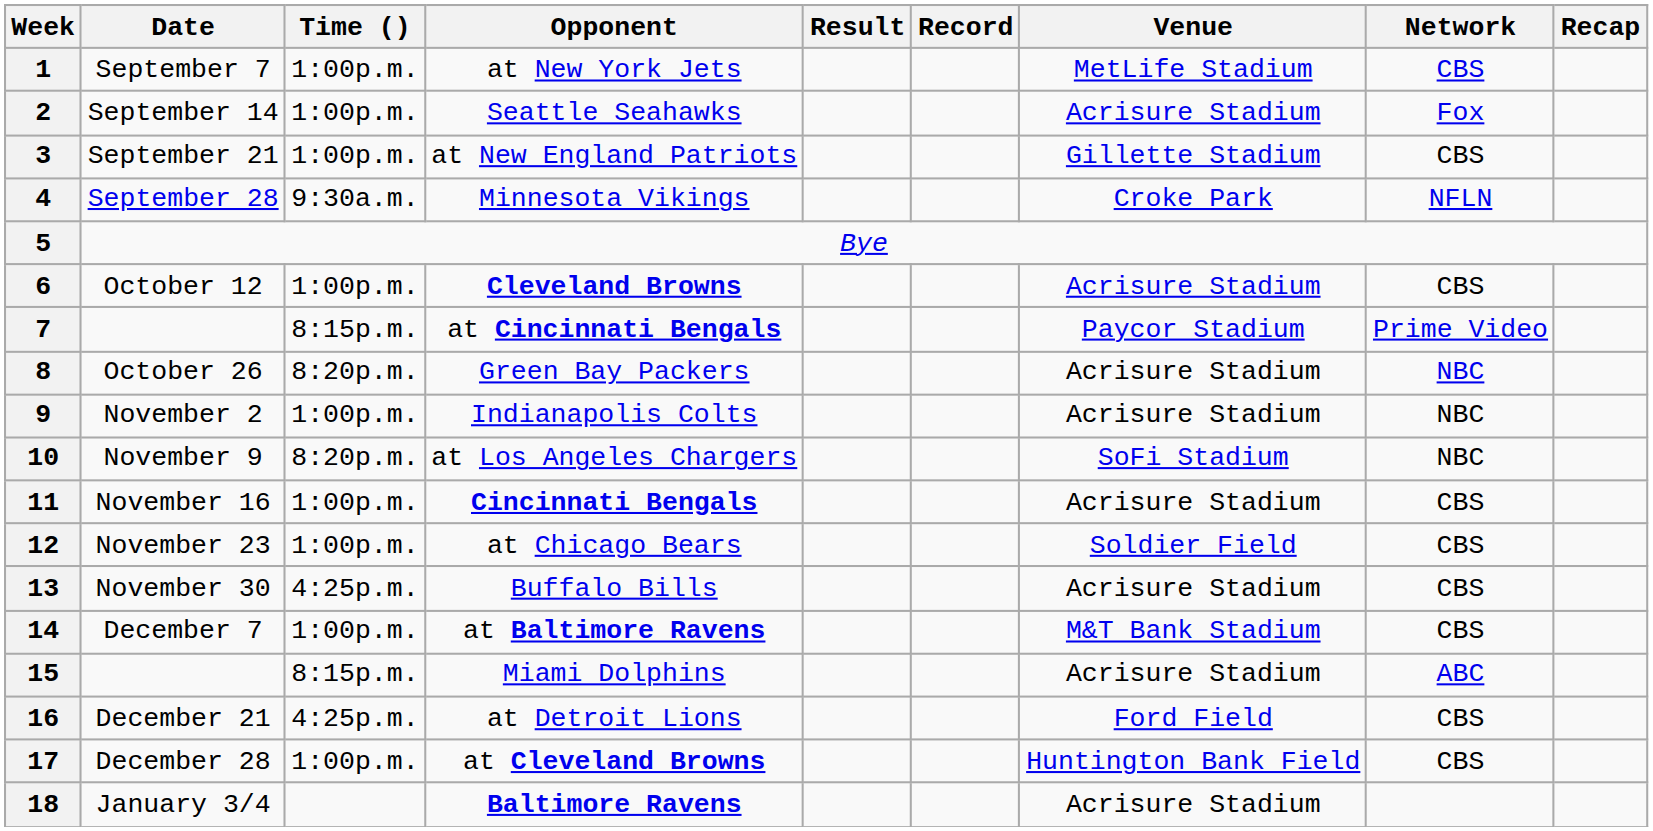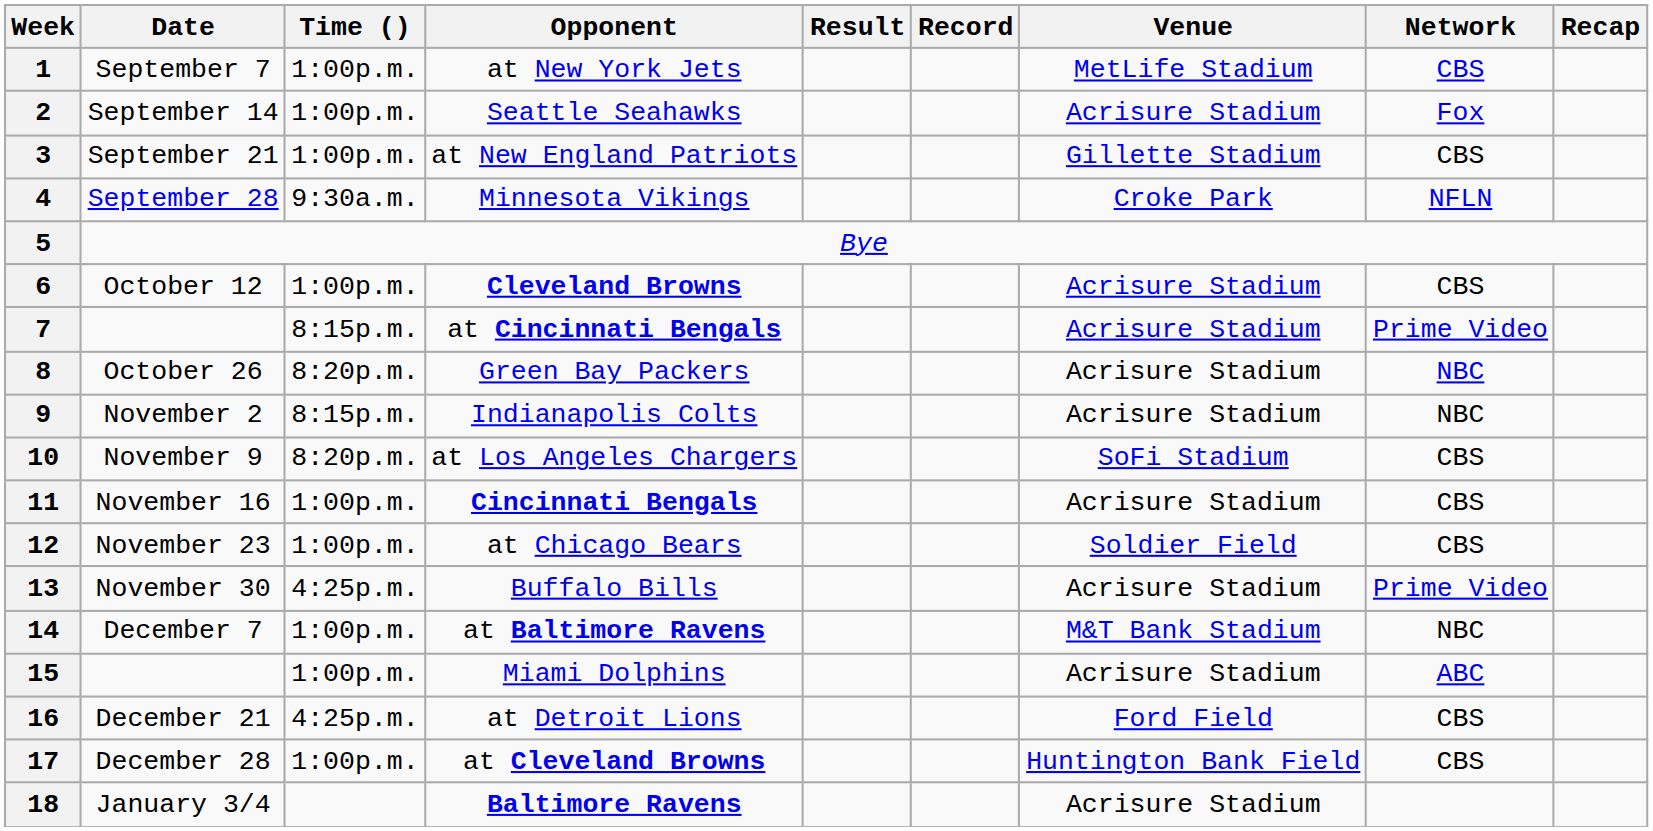(1193, 329) Paycor Stadium -> (1193, 329) Acrisure Stadium
(355, 416) 1:00p.m. -> (355, 416) 8:15p.m.
(1460, 459) NBC -> (1460, 459) CBS
(1460, 589) CBS -> (1461, 589) Prime Video
(1460, 632) CBS -> (1460, 632) NBC
(355, 675) 8:15p.m. -> (355, 675) 1:00p.m.
